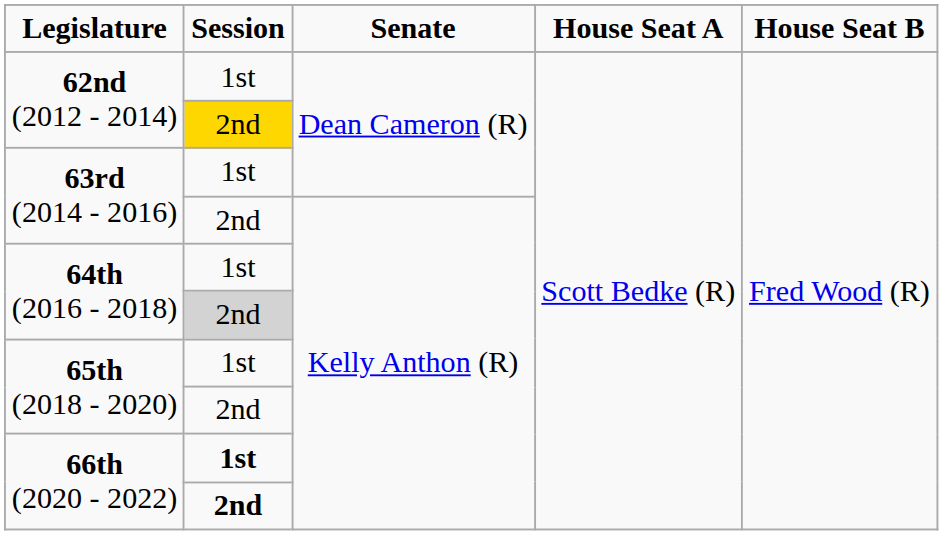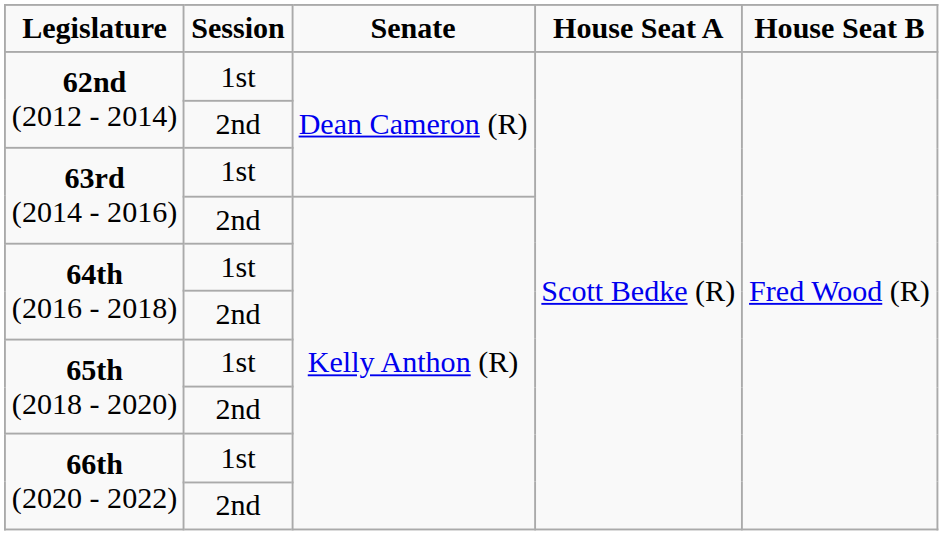(238, 123) gold background -> (238, 123) no background
(238, 314) lightgrey background -> (238, 314) no background
(238, 457) bold -> (238, 457) normal
(238, 505) bold -> (238, 505) normal
